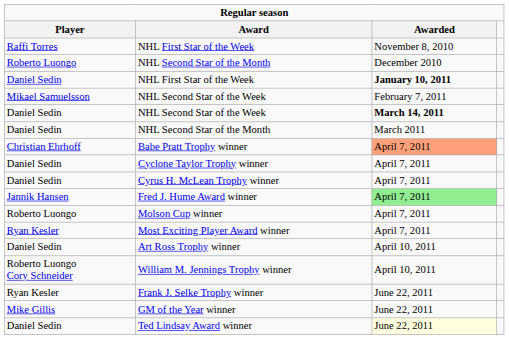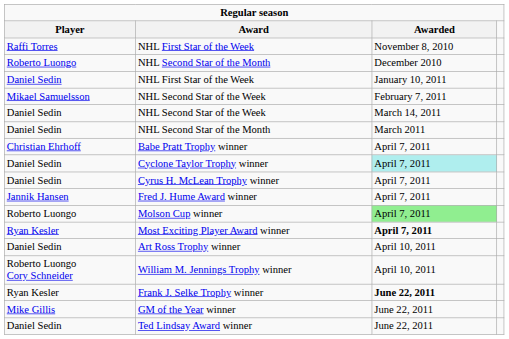(413, 79) bold -> (410, 79) normal
(409, 113) bold -> (408, 113) normal
(402, 146) lightsalmon background -> (402, 146) no background
(402, 163) no background -> (402, 163) paleturquoise background
(402, 197) lightgreen background -> (402, 197) no background
(402, 213) no background -> (402, 213) lightgreen background
(402, 230) normal -> (403, 230) bold
(404, 292) normal -> (405, 292) bold
(404, 326) lightyellow background -> (404, 326) no background
